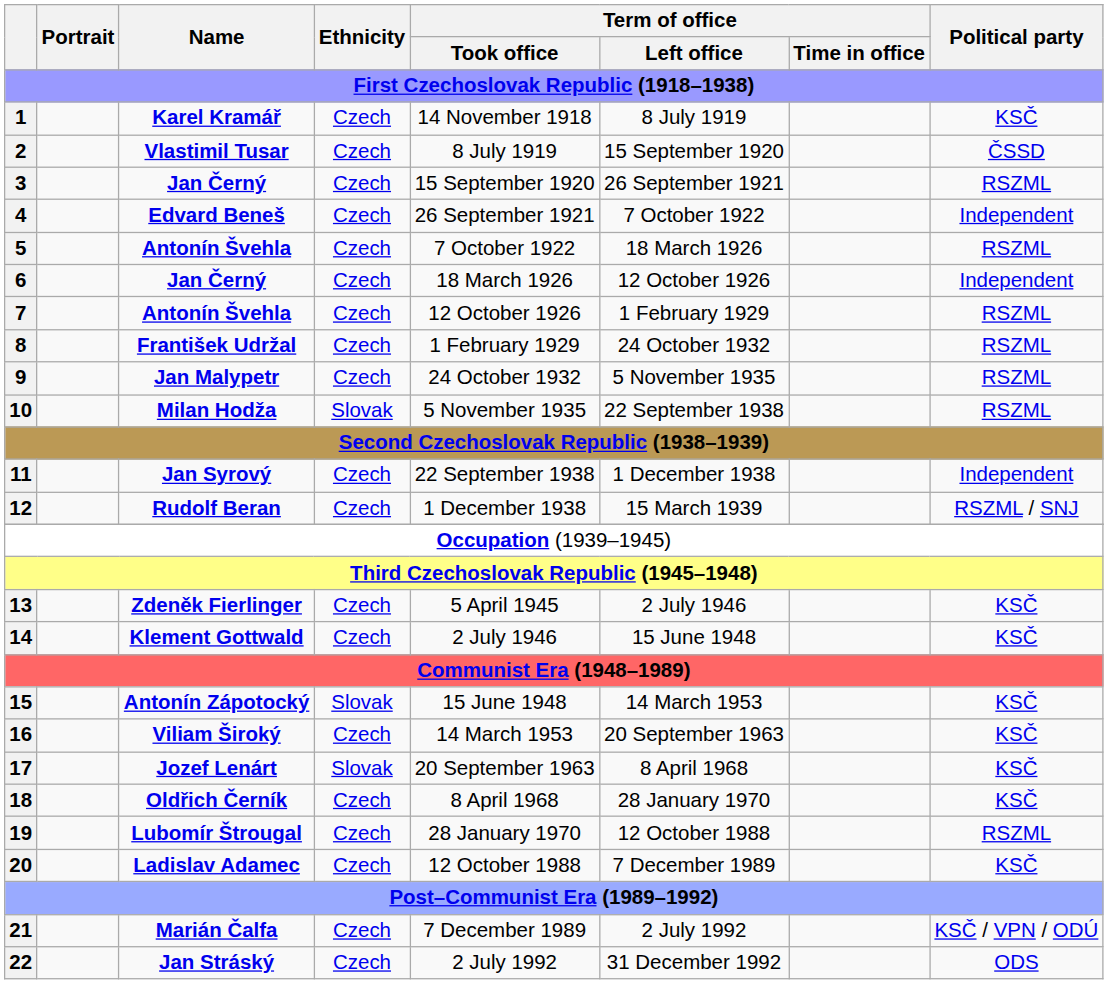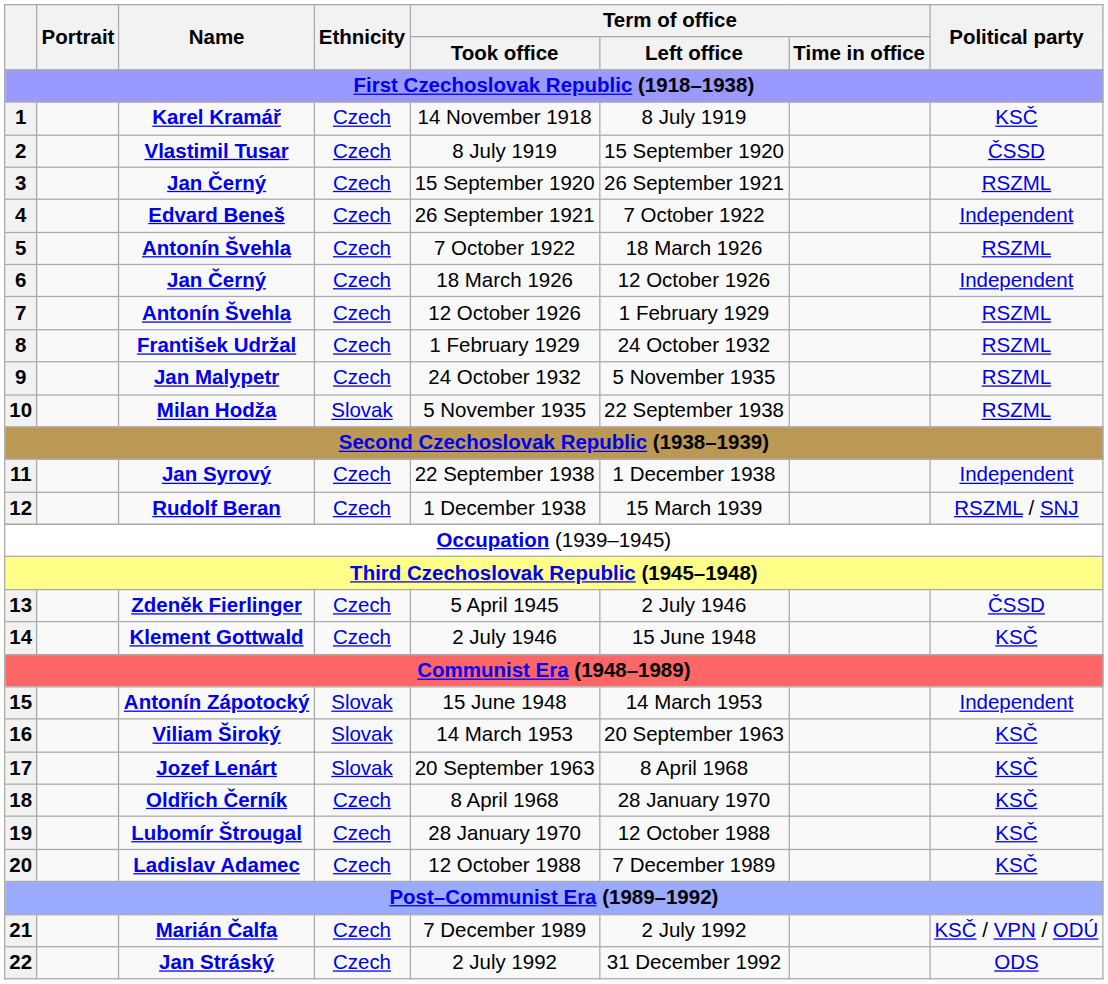(1016, 605) KSČ -> (1016, 605) ČSSD
(1016, 702) KSČ -> (1016, 702) Independent
(362, 735) Czech -> (362, 735) Slovak
(1016, 832) RSZML -> (1016, 832) KSČ
